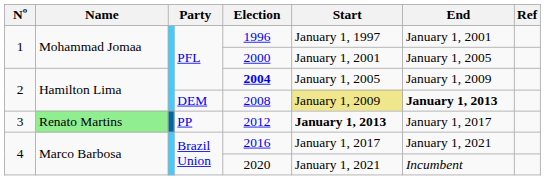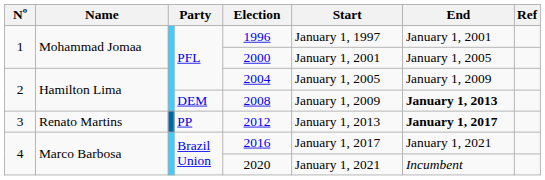(257, 79) bold -> (257, 79) normal
(337, 100) khaki background -> (337, 100) no background
(81, 121) lightgreen background -> (81, 121) no background
(340, 121) bold -> (337, 121) normal
(449, 121) normal -> (452, 121) bold
